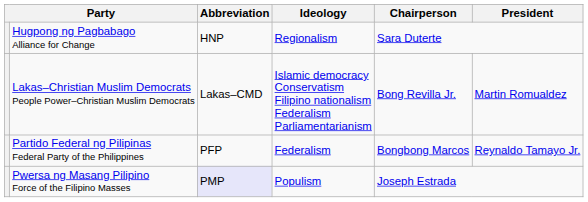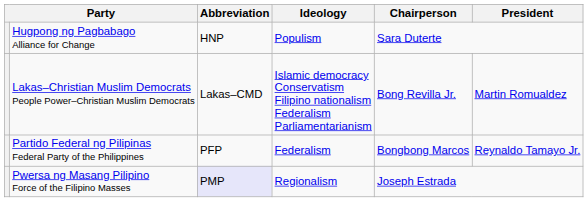(306, 37) Regionalism -> (298, 37) Populism
(298, 181) Populism -> (306, 181) Regionalism
